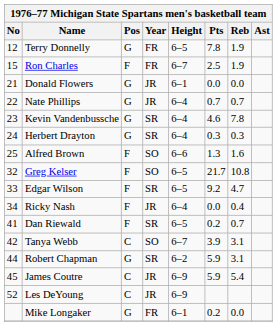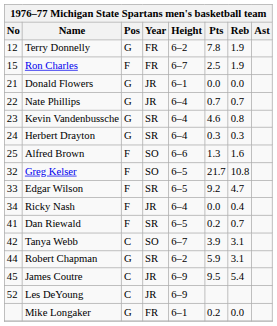(179, 48) 6–5 -> (179, 48) 6–2
(237, 119) 7.8 -> (237, 119) 0.8
(214, 277) 5.9 -> (214, 277) 9.5
